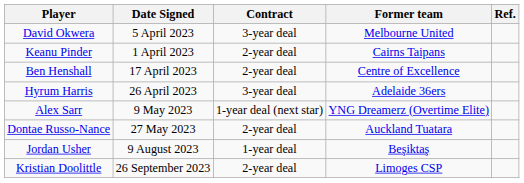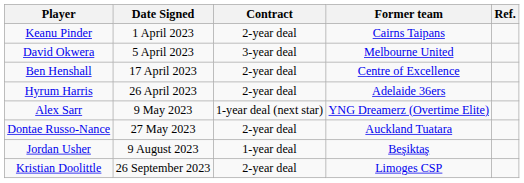rows swapped: (59, 52) <-> (59, 33)
(269, 91) 3-year deal -> (269, 91) 2-year deal
